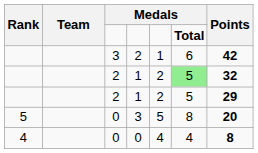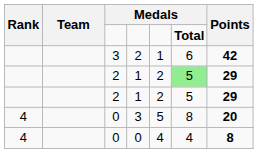(230, 76) 32 -> (230, 76) 29
(23, 117) 5 -> (23, 117) 4
